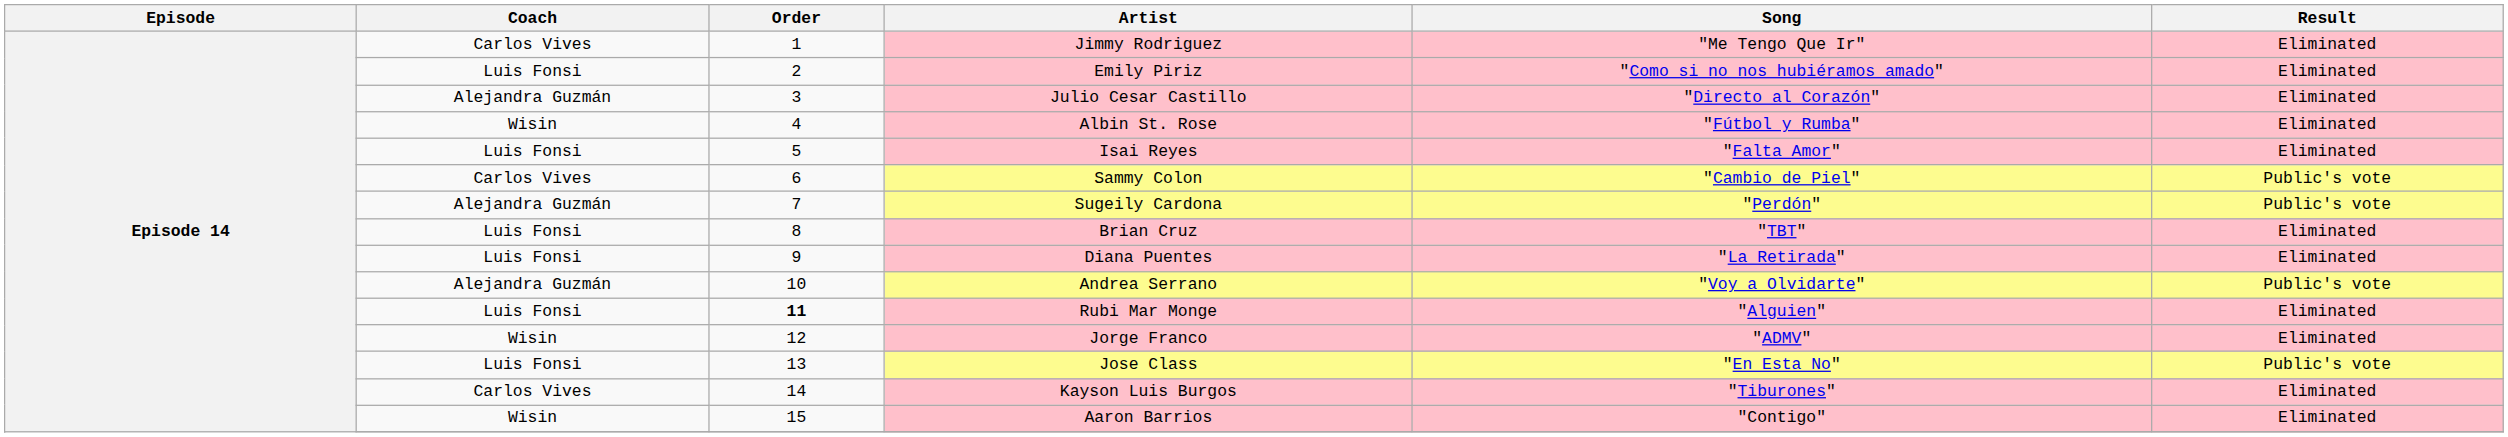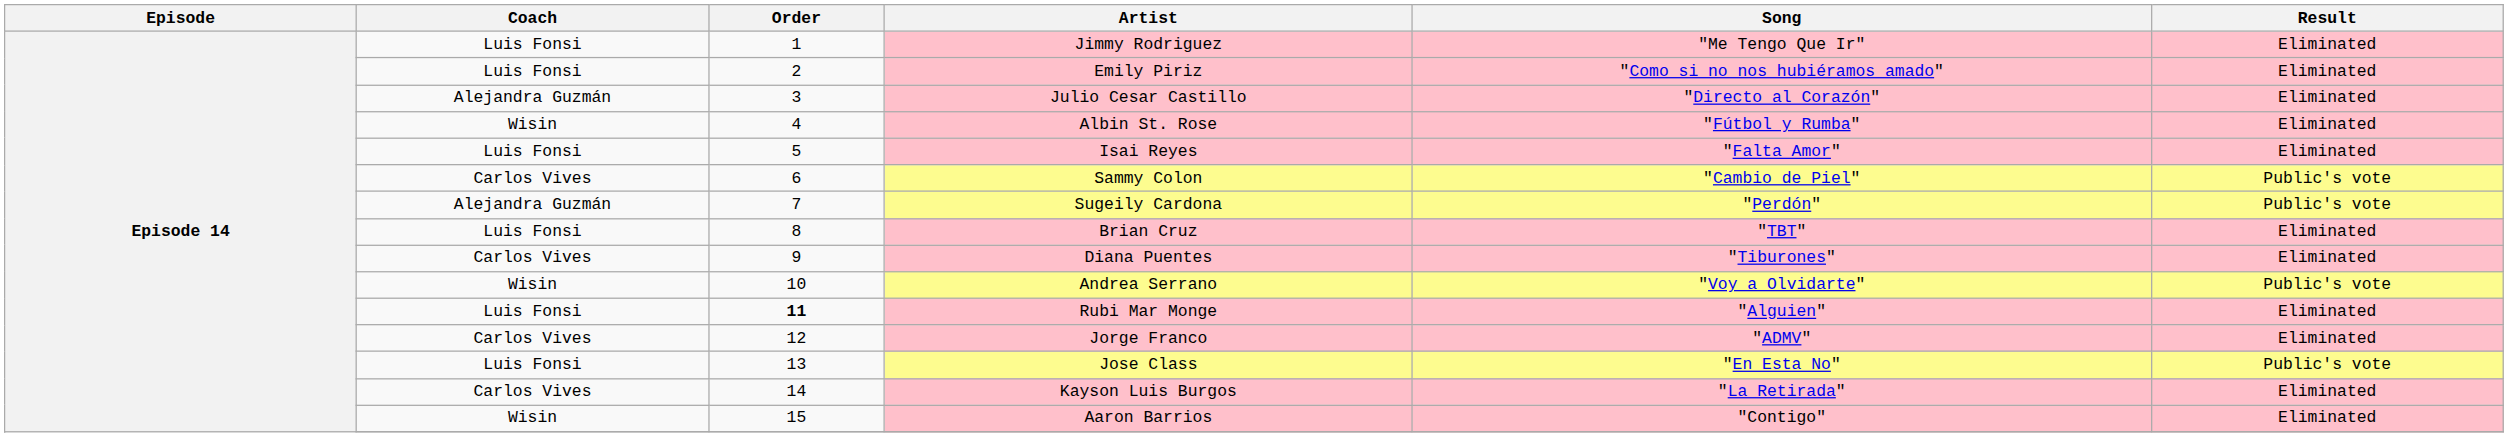(532, 45) Carlos Vives -> (533, 45) Luis Fonsi
(533, 258) Luis Fonsi -> (532, 258) Carlos Vives
(1782, 258) "La Retirada" -> (1782, 258) "Tiburones"
(533, 285) Alejandra Guzmán -> (533, 285) Wisin
(533, 338) Wisin -> (532, 338) Carlos Vives
(1782, 392) "Tiburones" -> (1782, 392) "La Retirada"
